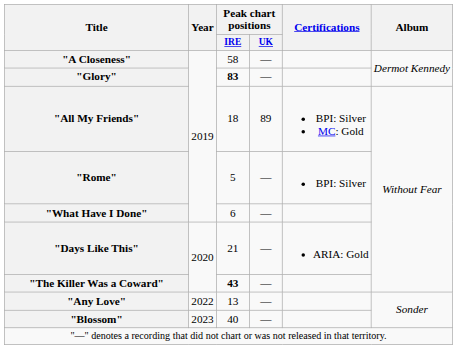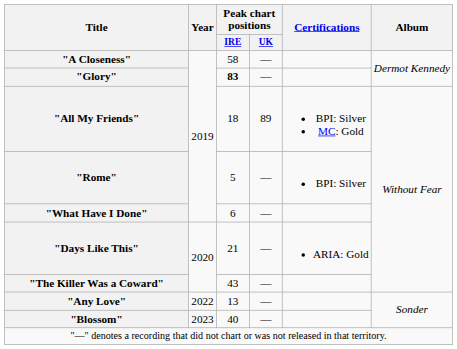(233, 283) bold -> (233, 283) normal
